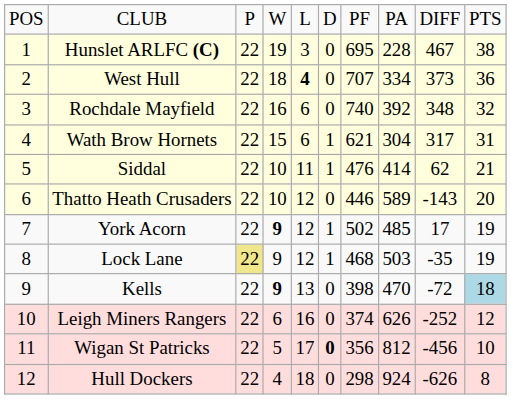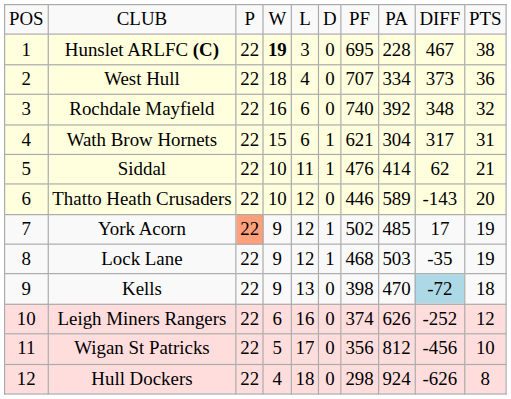(277, 49) normal -> (277, 49) bold
(305, 79) bold -> (305, 79) normal
(250, 229) no background -> (250, 229) lightsalmon background
(277, 229) bold -> (277, 229) normal
(250, 259) khaki background -> (250, 259) no background
(277, 288) bold -> (277, 288) normal
(440, 288) no background -> (440, 288) lightblue background
(485, 288) lightblue background -> (485, 288) no background
(330, 348) bold -> (330, 348) normal
